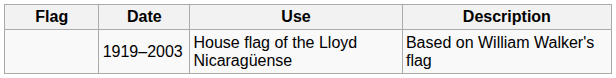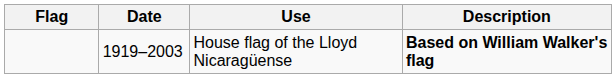(500, 51) normal -> (507, 51) bold
